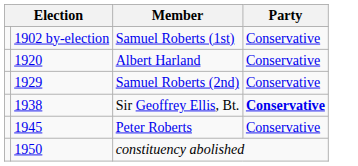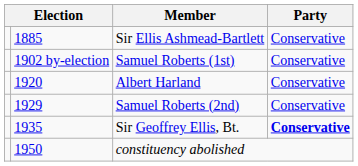+ row: (190, 37)
(28, 104) 1938 -> (28, 127) 1935
- row: (154, 127)
